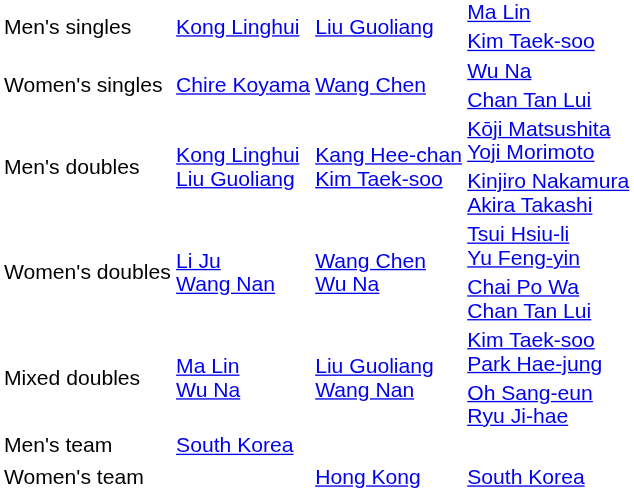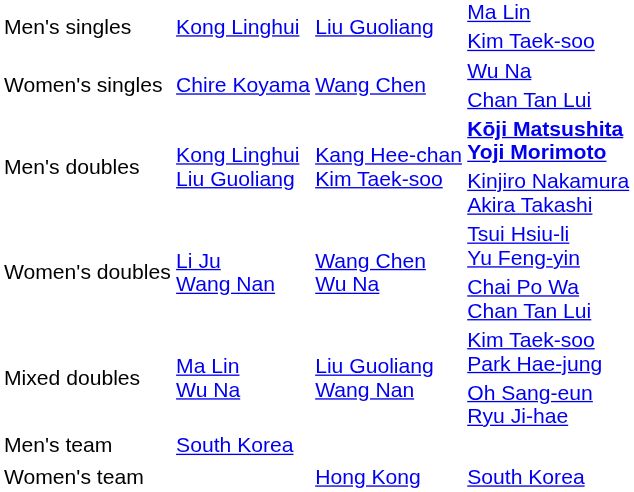(539, 140) normal -> (545, 140) bold
